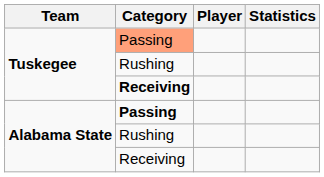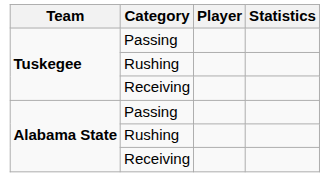(146, 40) lightsalmon background -> (151, 40) no background
(155, 88) bold -> (157, 88) normal
(148, 111) bold -> (151, 111) normal
